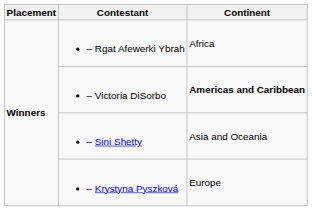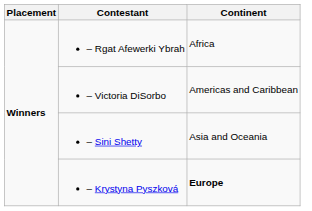(247, 90) bold -> (244, 90) normal
(205, 183) normal -> (206, 183) bold
